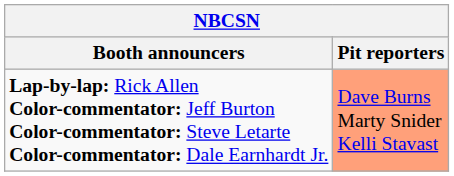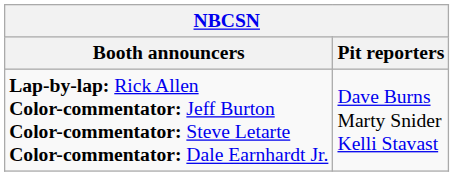(389, 120) lightsalmon background -> (389, 120) no background
